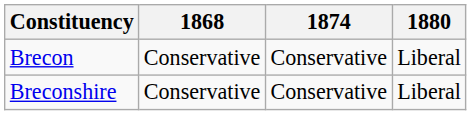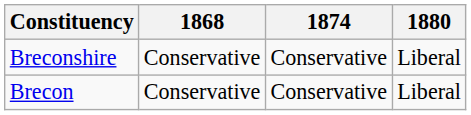rows swapped: (42, 57) <-> (63, 92)
